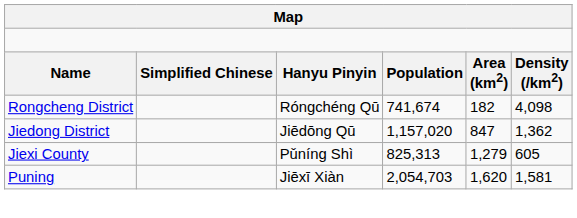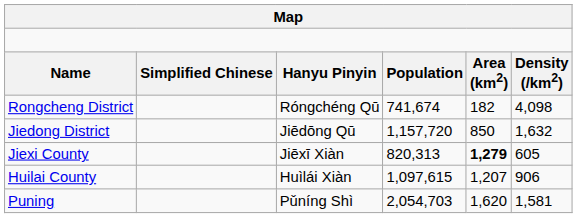(419, 131) 1,157,020 -> (419, 131) 1,157,720
(482, 131) 847 -> (482, 131) 850
(534, 131) 1,362 -> (534, 131) 1,632
(316, 154) Pǔníng Shì -> (312, 154) Jiēxī Xiàn
(413, 154) 825,313 -> (413, 154) 820,313
(488, 154) normal -> (488, 154) bold
+ row: (52, 178)
(312, 178) Jiēxī Xiàn -> (316, 201) Pǔníng Shì
